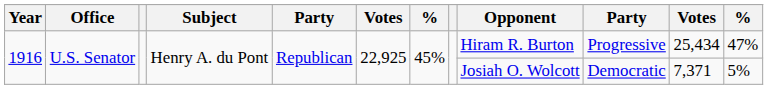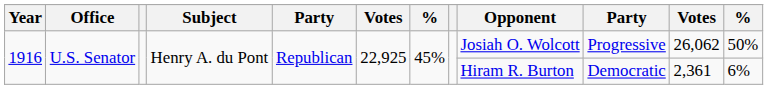(517, 44) Hiram R. Burton -> (520, 44) Josiah O. Wolcott
(697, 44) 25,434 -> (697, 44) 26,062
(743, 44) 47% -> (743, 44) 50%
(520, 71) Josiah O. Wolcott -> (517, 71) Hiram R. Burton
(692, 71) 7,371 -> (692, 71) 2,361
(739, 71) 5% -> (739, 71) 6%
